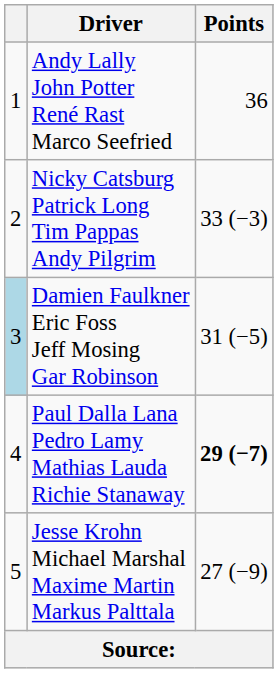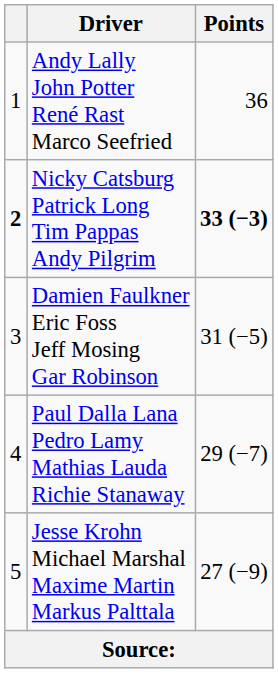(16, 218) normal -> (16, 218) bold
(234, 218) normal -> (234, 218) bold
(16, 336) lightblue background -> (16, 336) no background
(234, 454) bold -> (234, 454) normal
